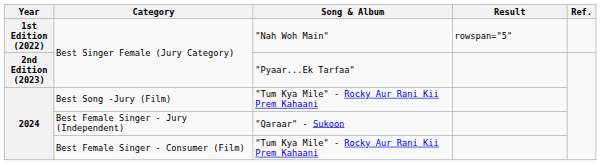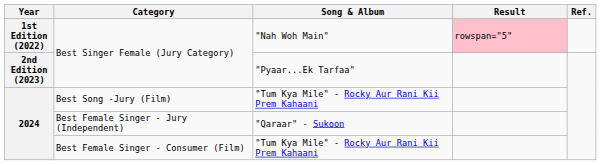(483, 36) no background -> (483, 36) pink background
